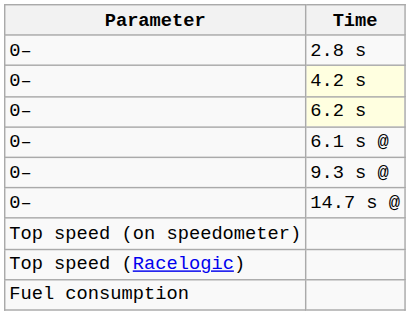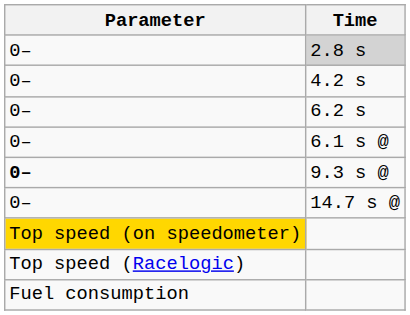(338, 50) no background -> (338, 50) lightgrey background
(338, 81) lightyellow background -> (338, 81) no background
(338, 112) lightyellow background -> (338, 112) no background
(20, 173) normal -> (20, 173) bold
(155, 234) no background -> (155, 234) gold background
